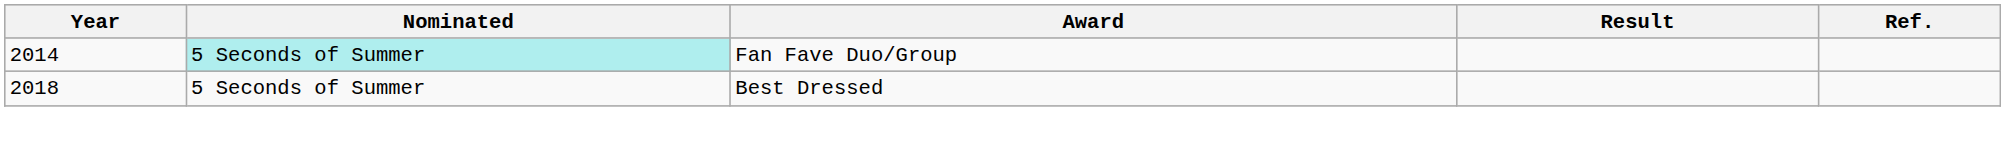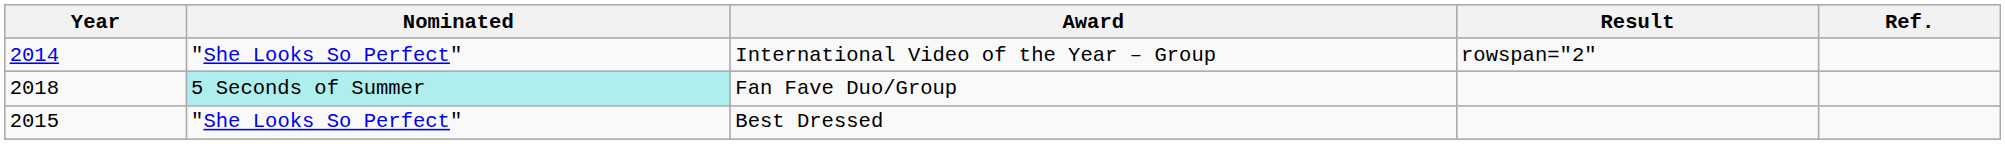+ row: (976, 55)
(34, 55) 2014 -> (34, 88) 2018
(34, 88) 2018 -> (34, 122) 2015
(308, 88) 5 Seconds of Summer -> (327, 122) "She Looks So Perfect"
